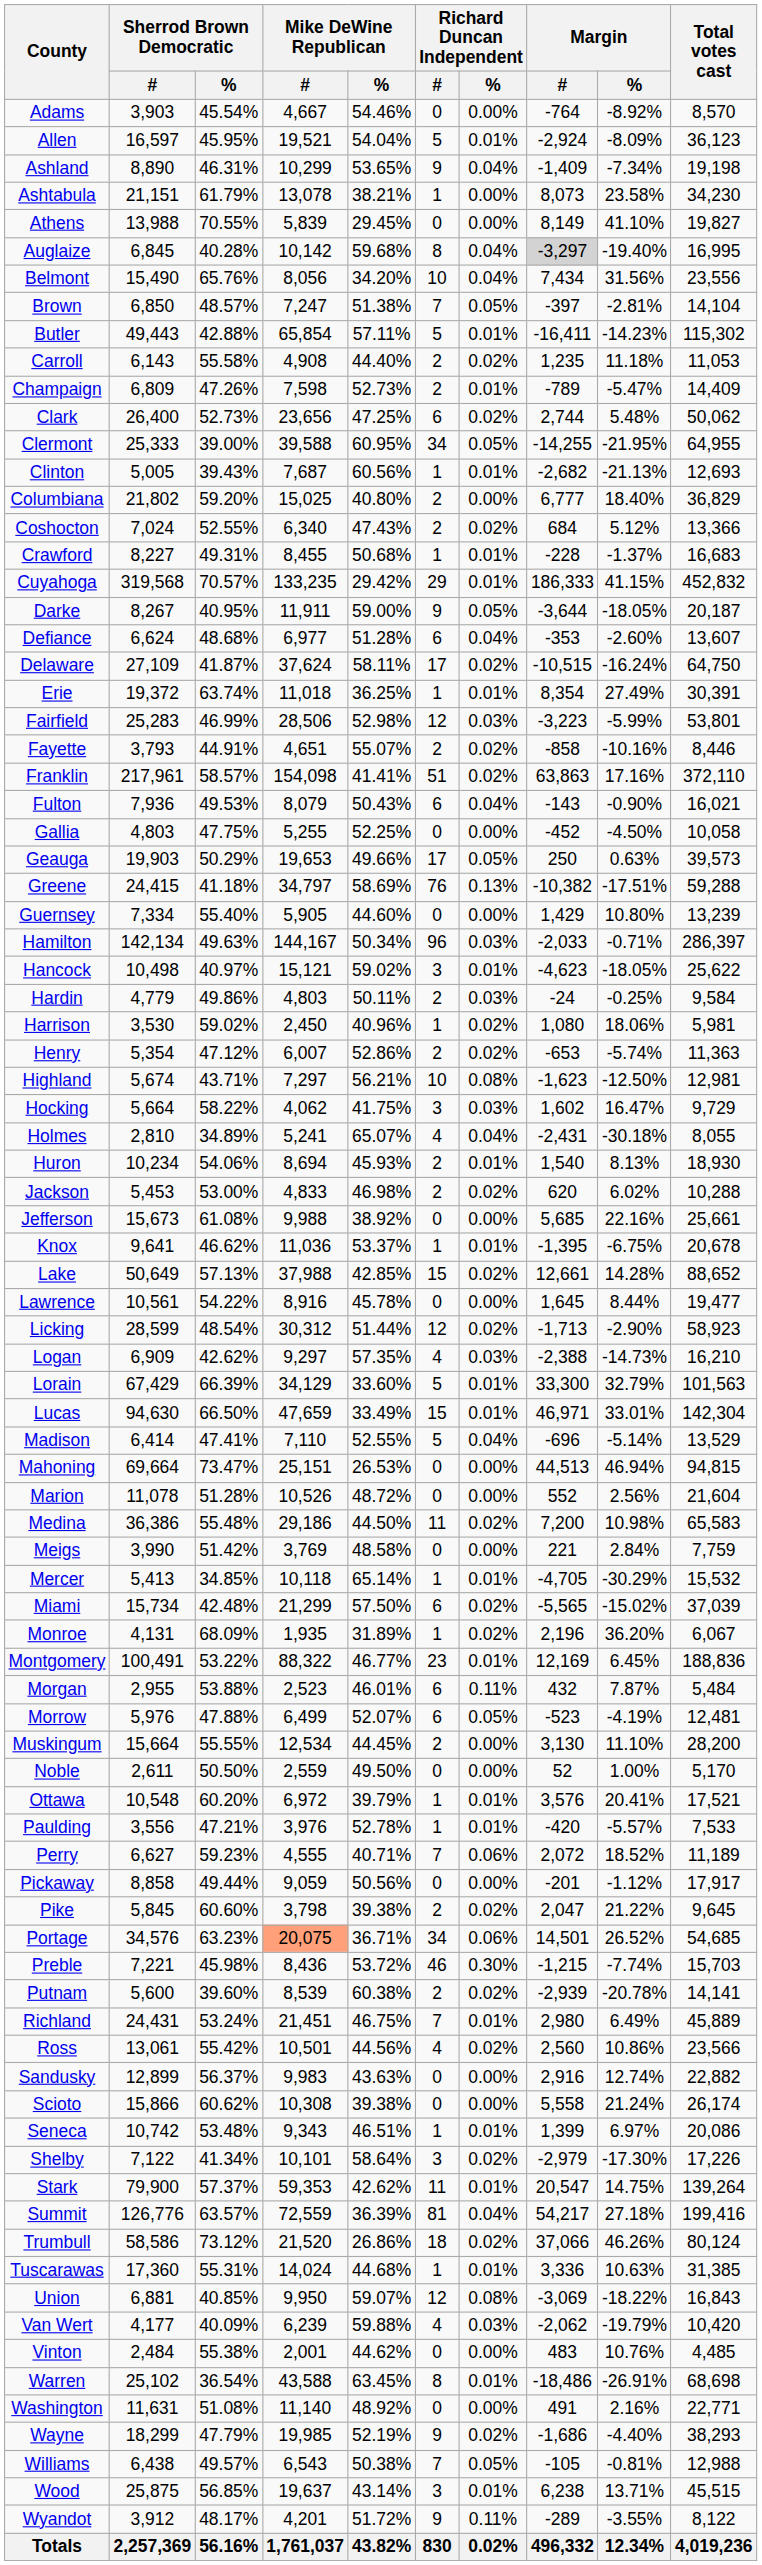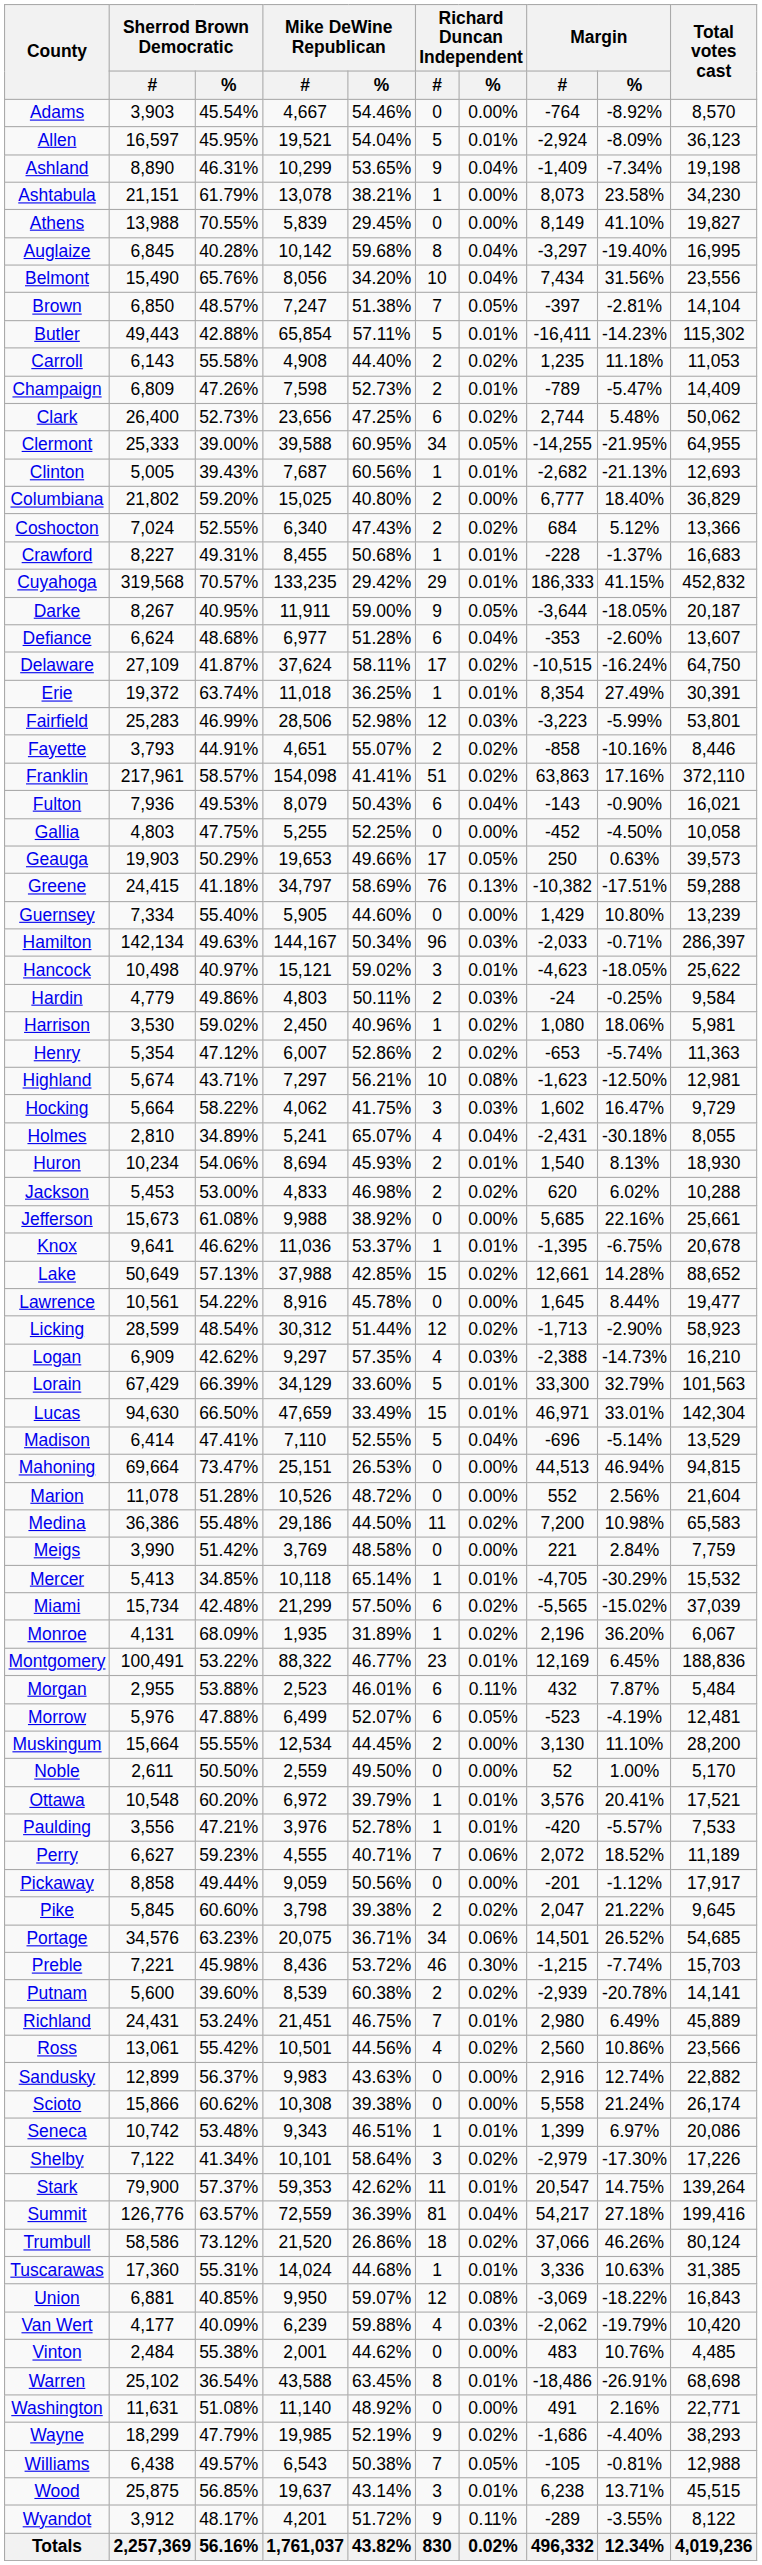(562, 251) lightgrey background -> (562, 251) no background
(305, 1938) lightsalmon background -> (305, 1938) no background
